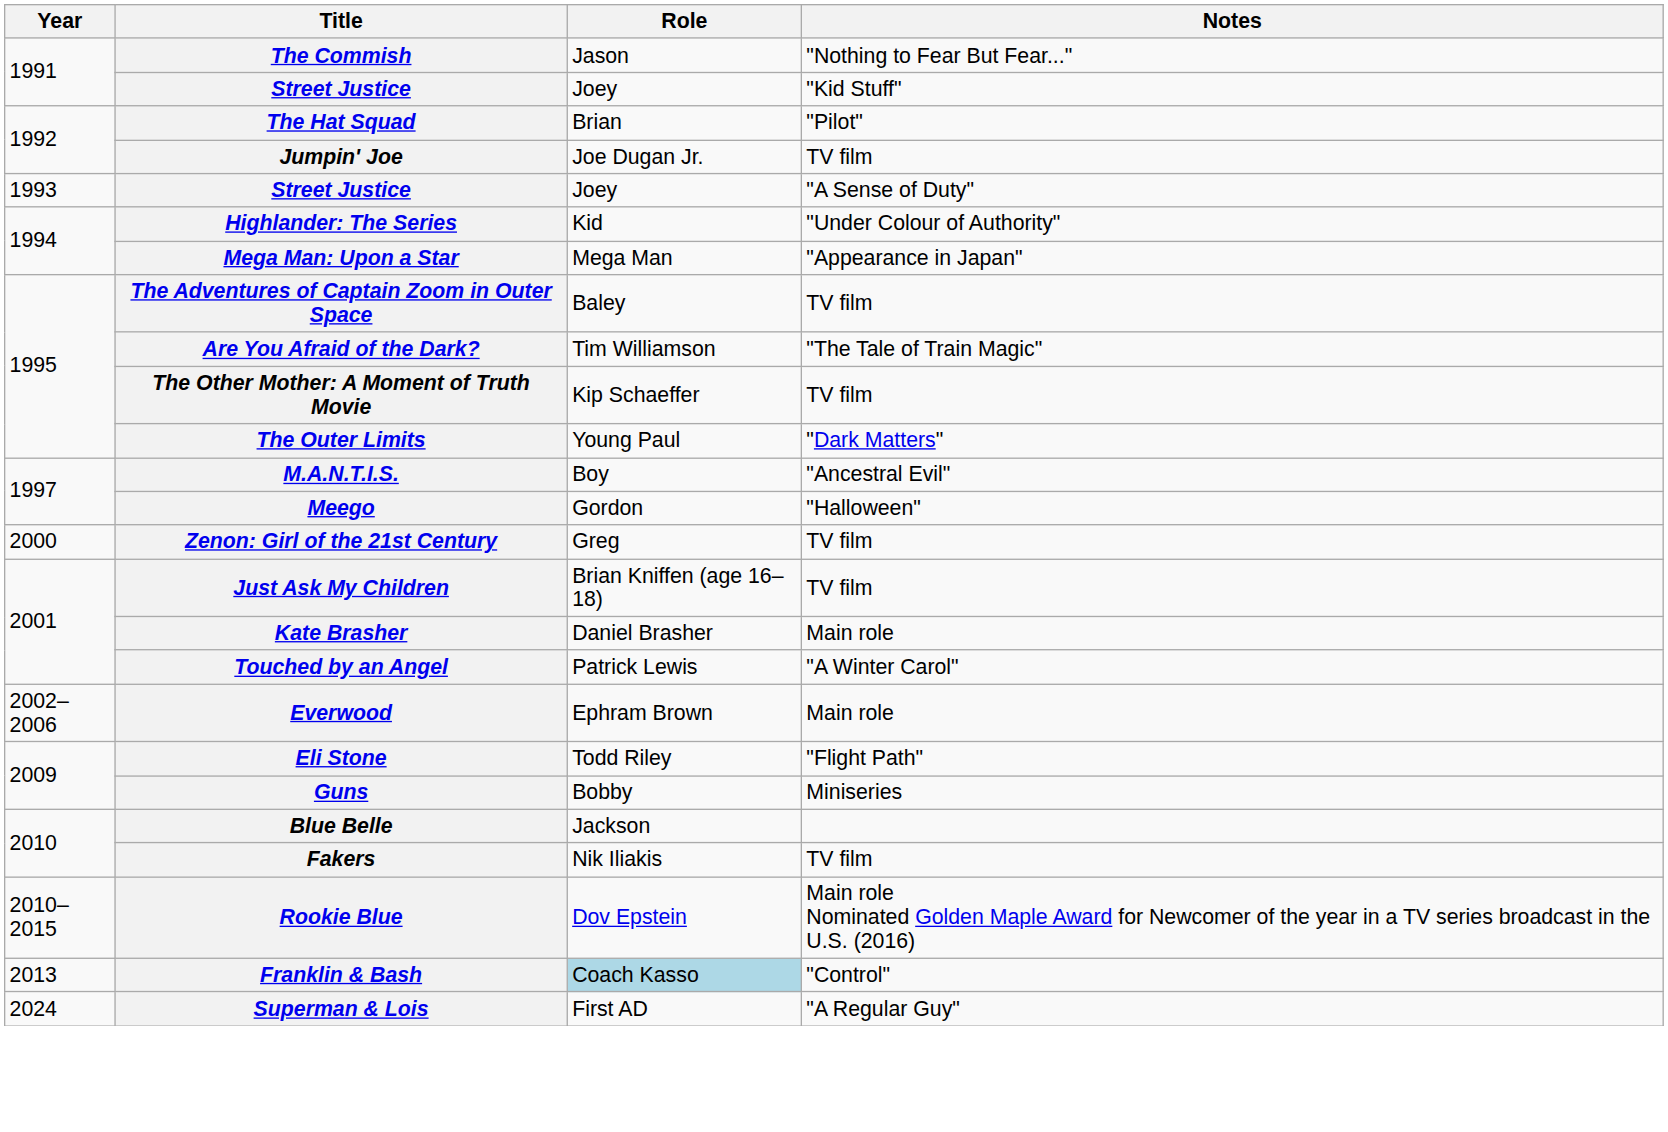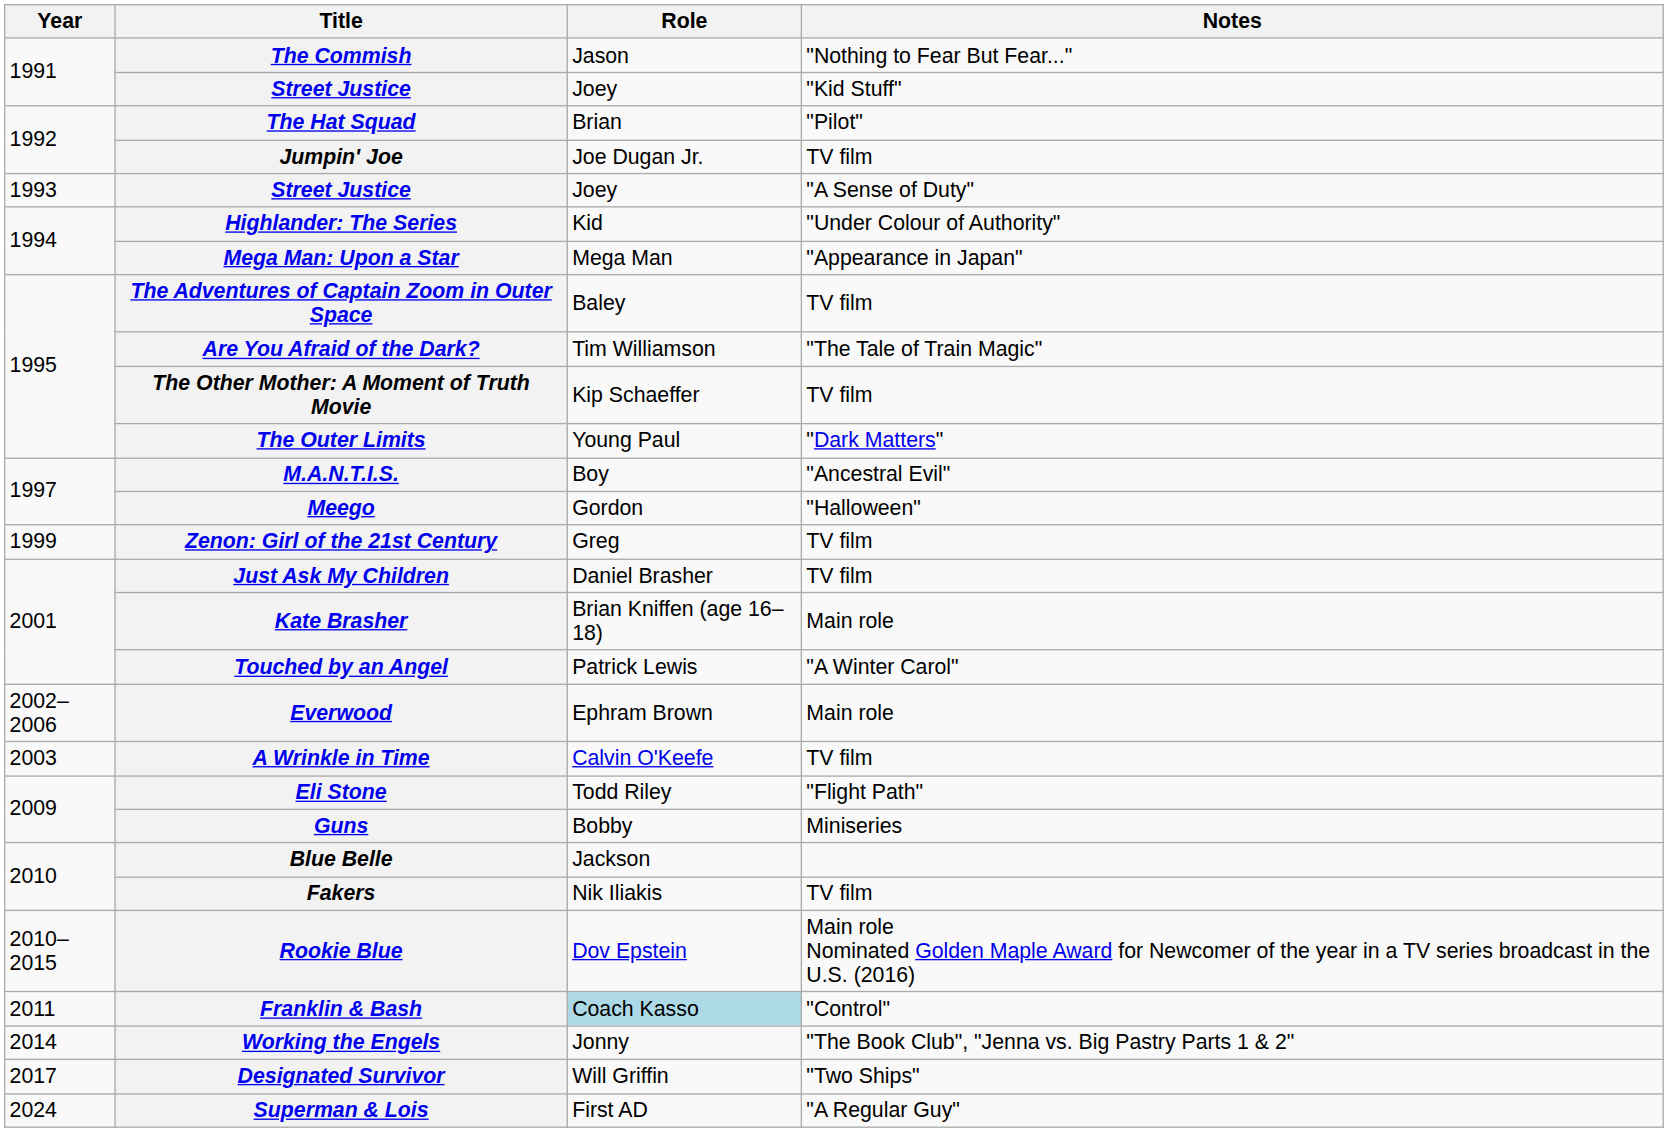(33, 541) 2000 -> (33, 541) 1999
(678, 587) Brian Kniffen (age 16–18) -> (643, 575) Daniel Brasher
(643, 633) Daniel Brasher -> (678, 621) Brian Kniffen (age 16–18)
+ row: (341, 758)
(33, 974) 2013 -> (32, 1008) 2011
+ row: (341, 1042)
+ row: (341, 1076)
